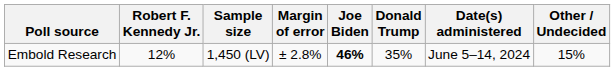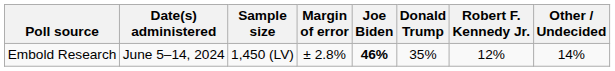columns swapped: (479, 24) <-> (162, 24)
(571, 54) 15% -> (571, 54) 14%
